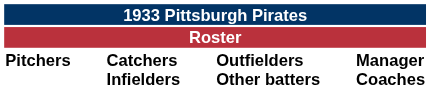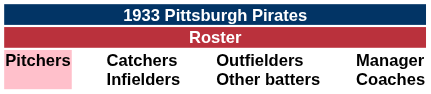(38, 60) no background -> (38, 60) pink background
